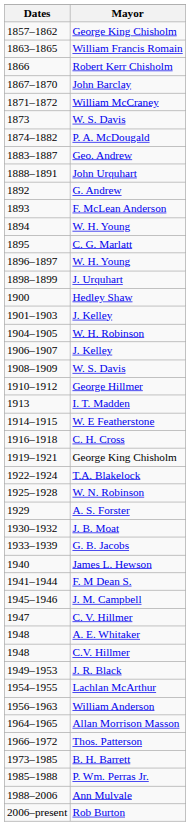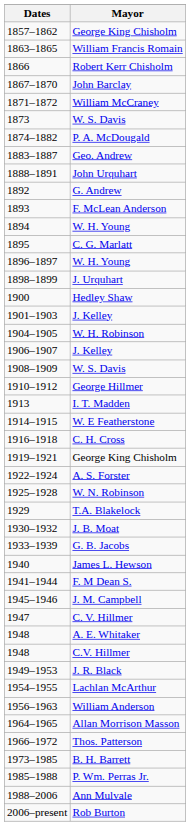(106, 475) T.A. Blakelock -> (101, 475) A. S. Forster
(101, 510) A. S. Forster -> (106, 510) T.A. Blakelock
